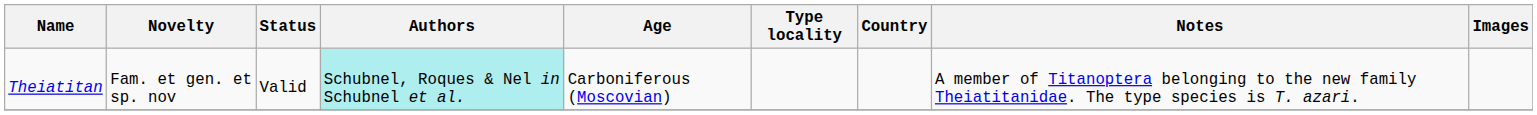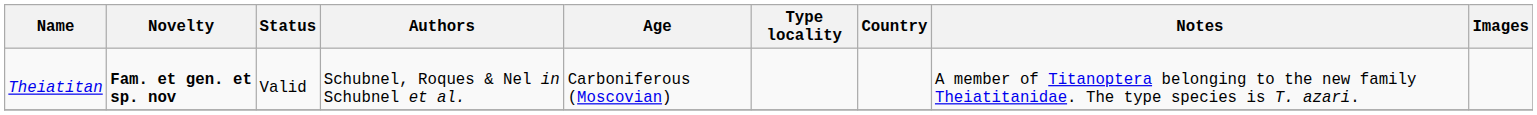(181, 88) normal -> (181, 88) bold
(442, 88) paleturquoise background -> (442, 88) no background
